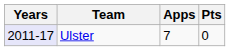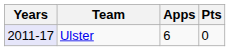(167, 35) 7 -> (167, 35) 6
